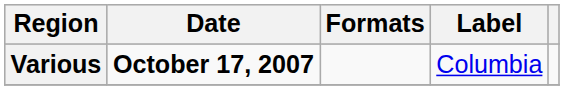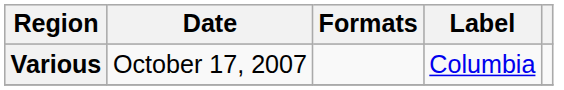(213, 64) bold -> (210, 64) normal
